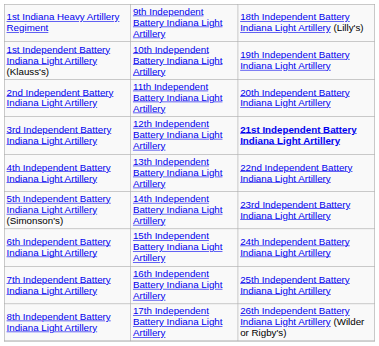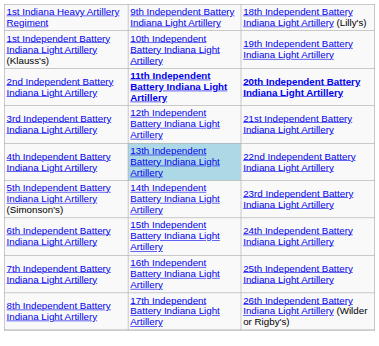(178, 98) normal -> (179, 87) bold
(295, 98) normal -> (302, 87) bold
(298, 135) bold -> (298, 124) normal
(178, 172) no background -> (175, 161) lightblue background
